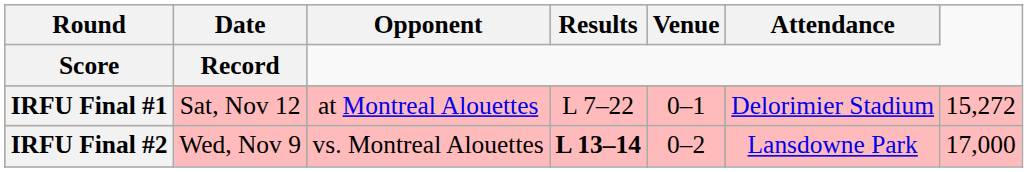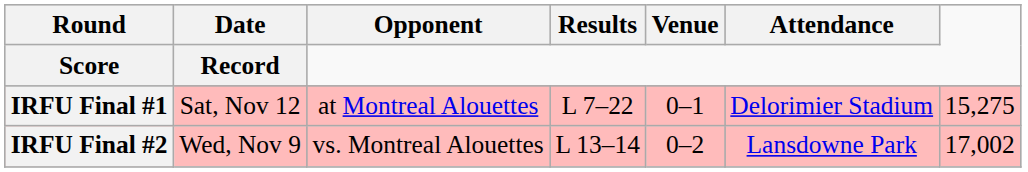(981, 105) 15,272 -> (980, 105) 15,275
(598, 145) bold -> (598, 145) normal
(981, 145) 17,000 -> (980, 145) 17,002
